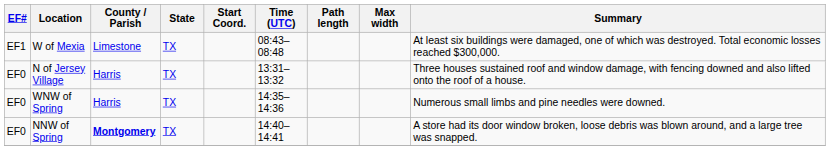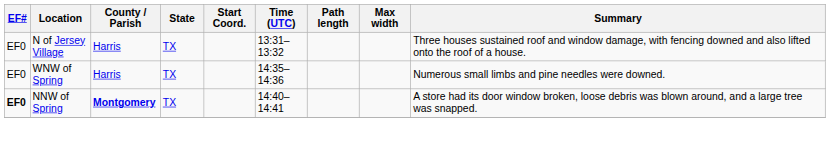- row: (59, 46)
(16, 131) normal -> (16, 103) bold
